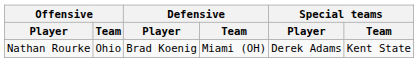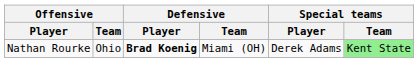(162, 49) normal -> (162, 49) bold
(379, 49) no background -> (379, 49) lightgreen background
